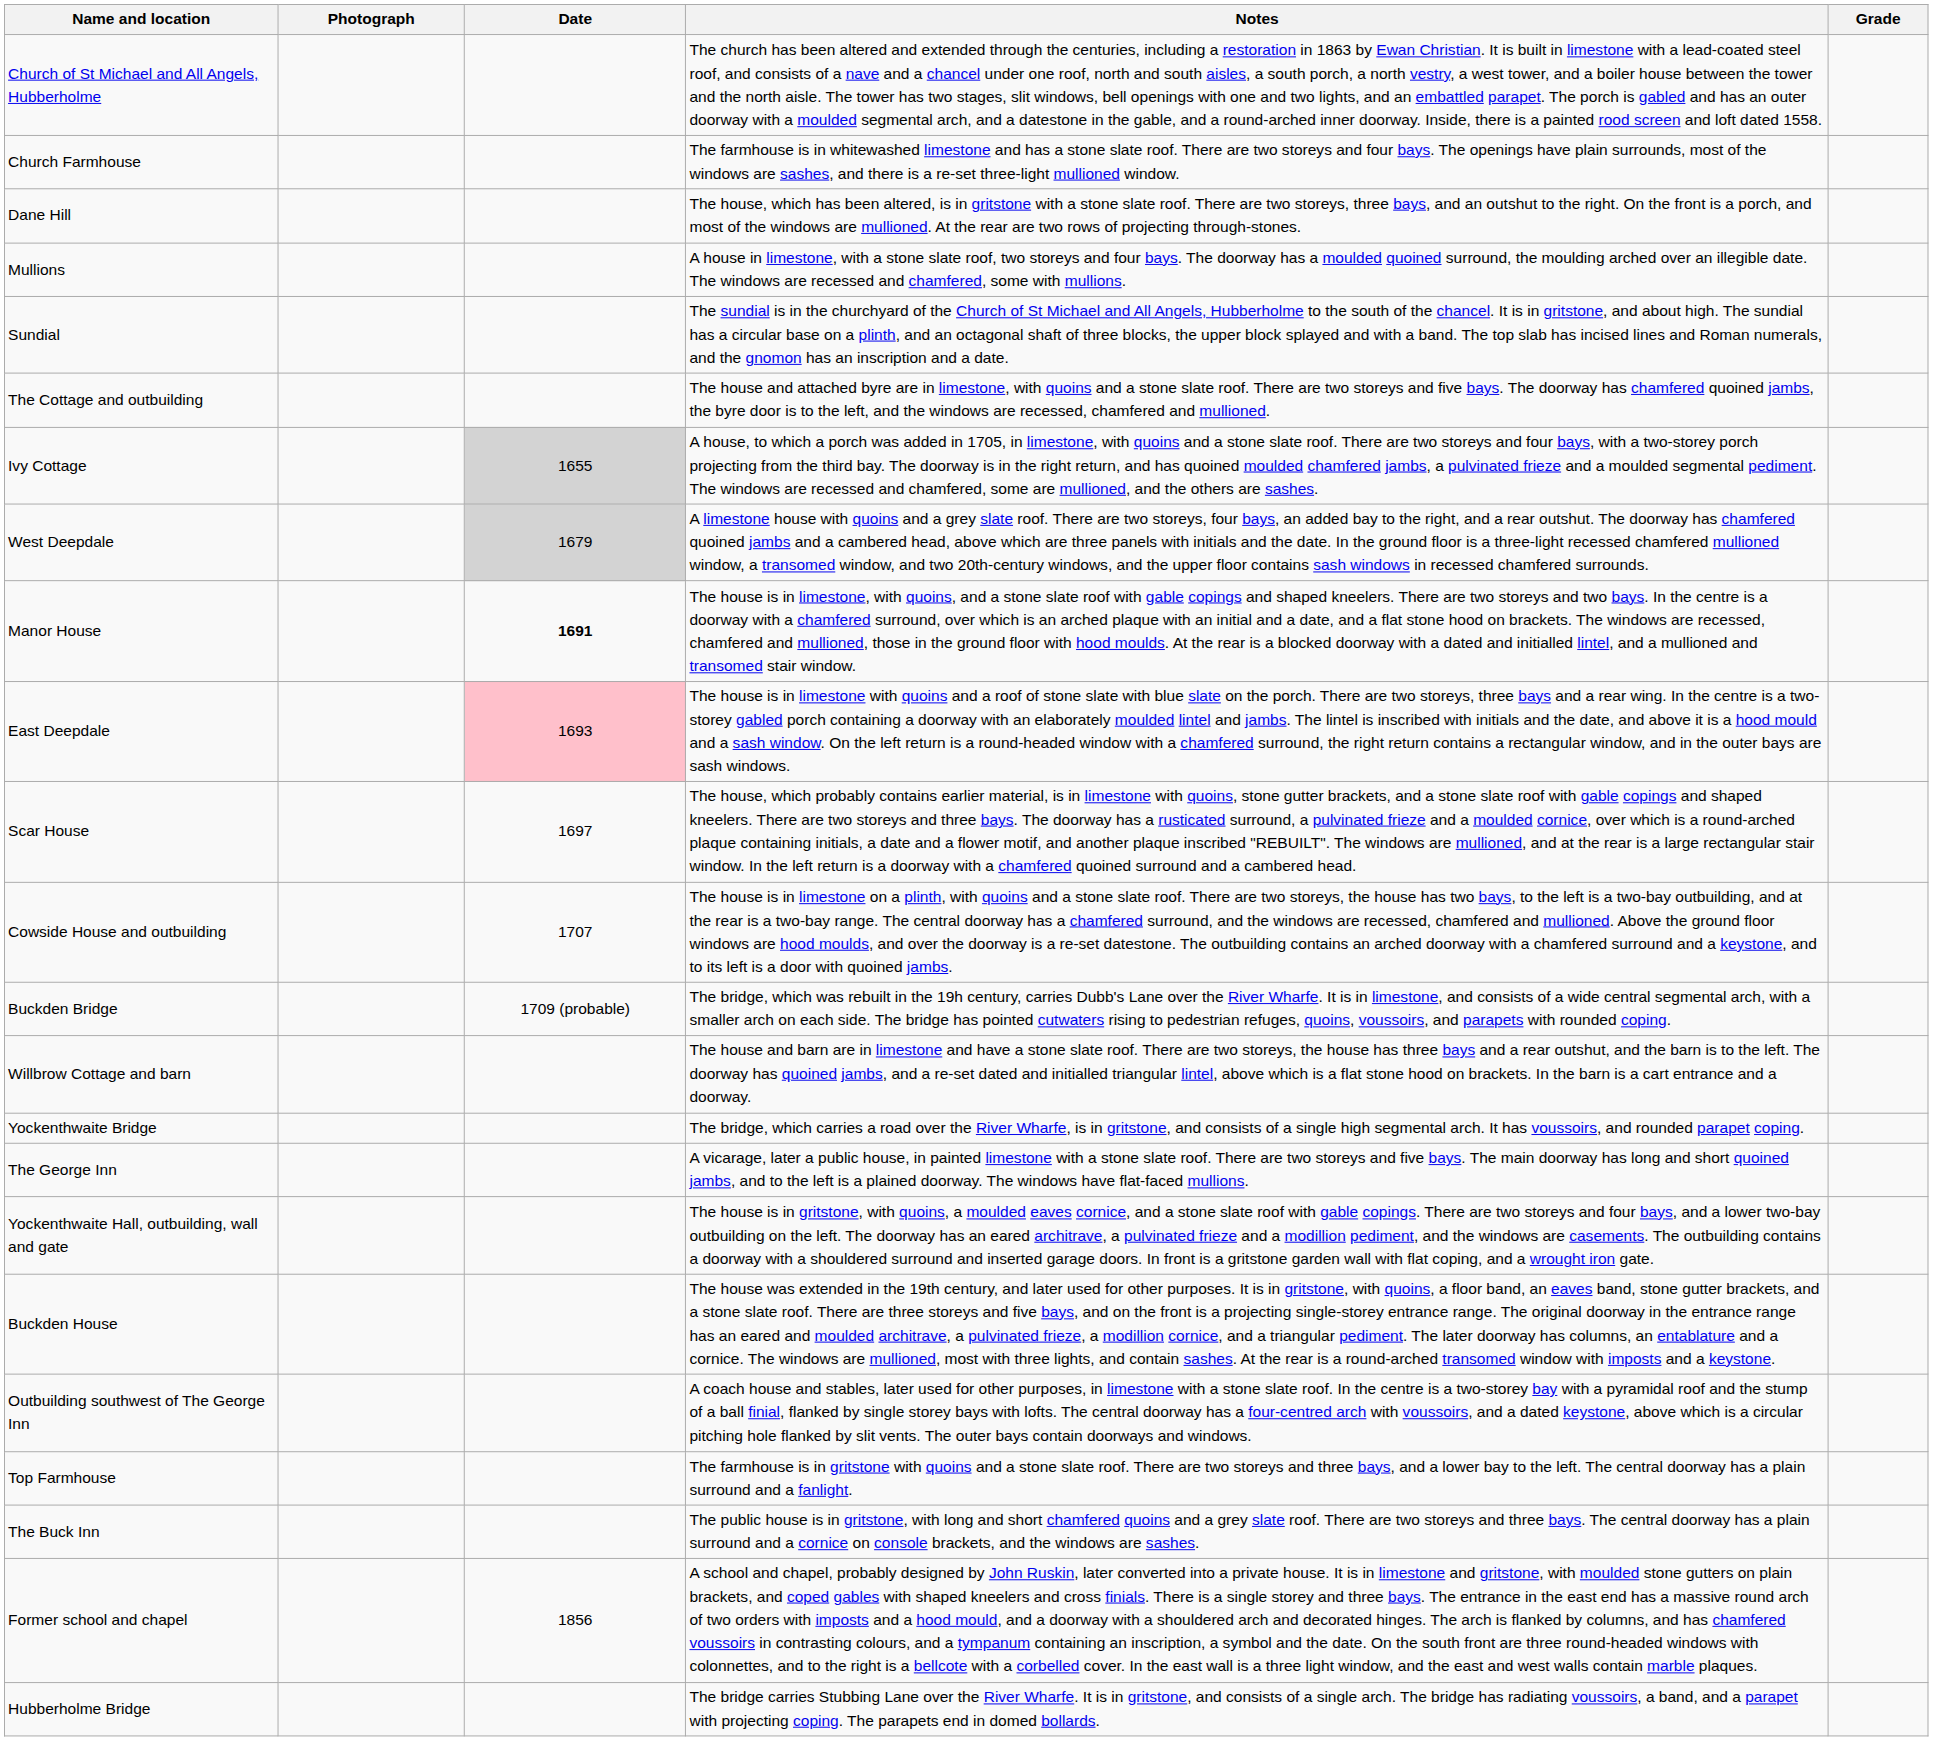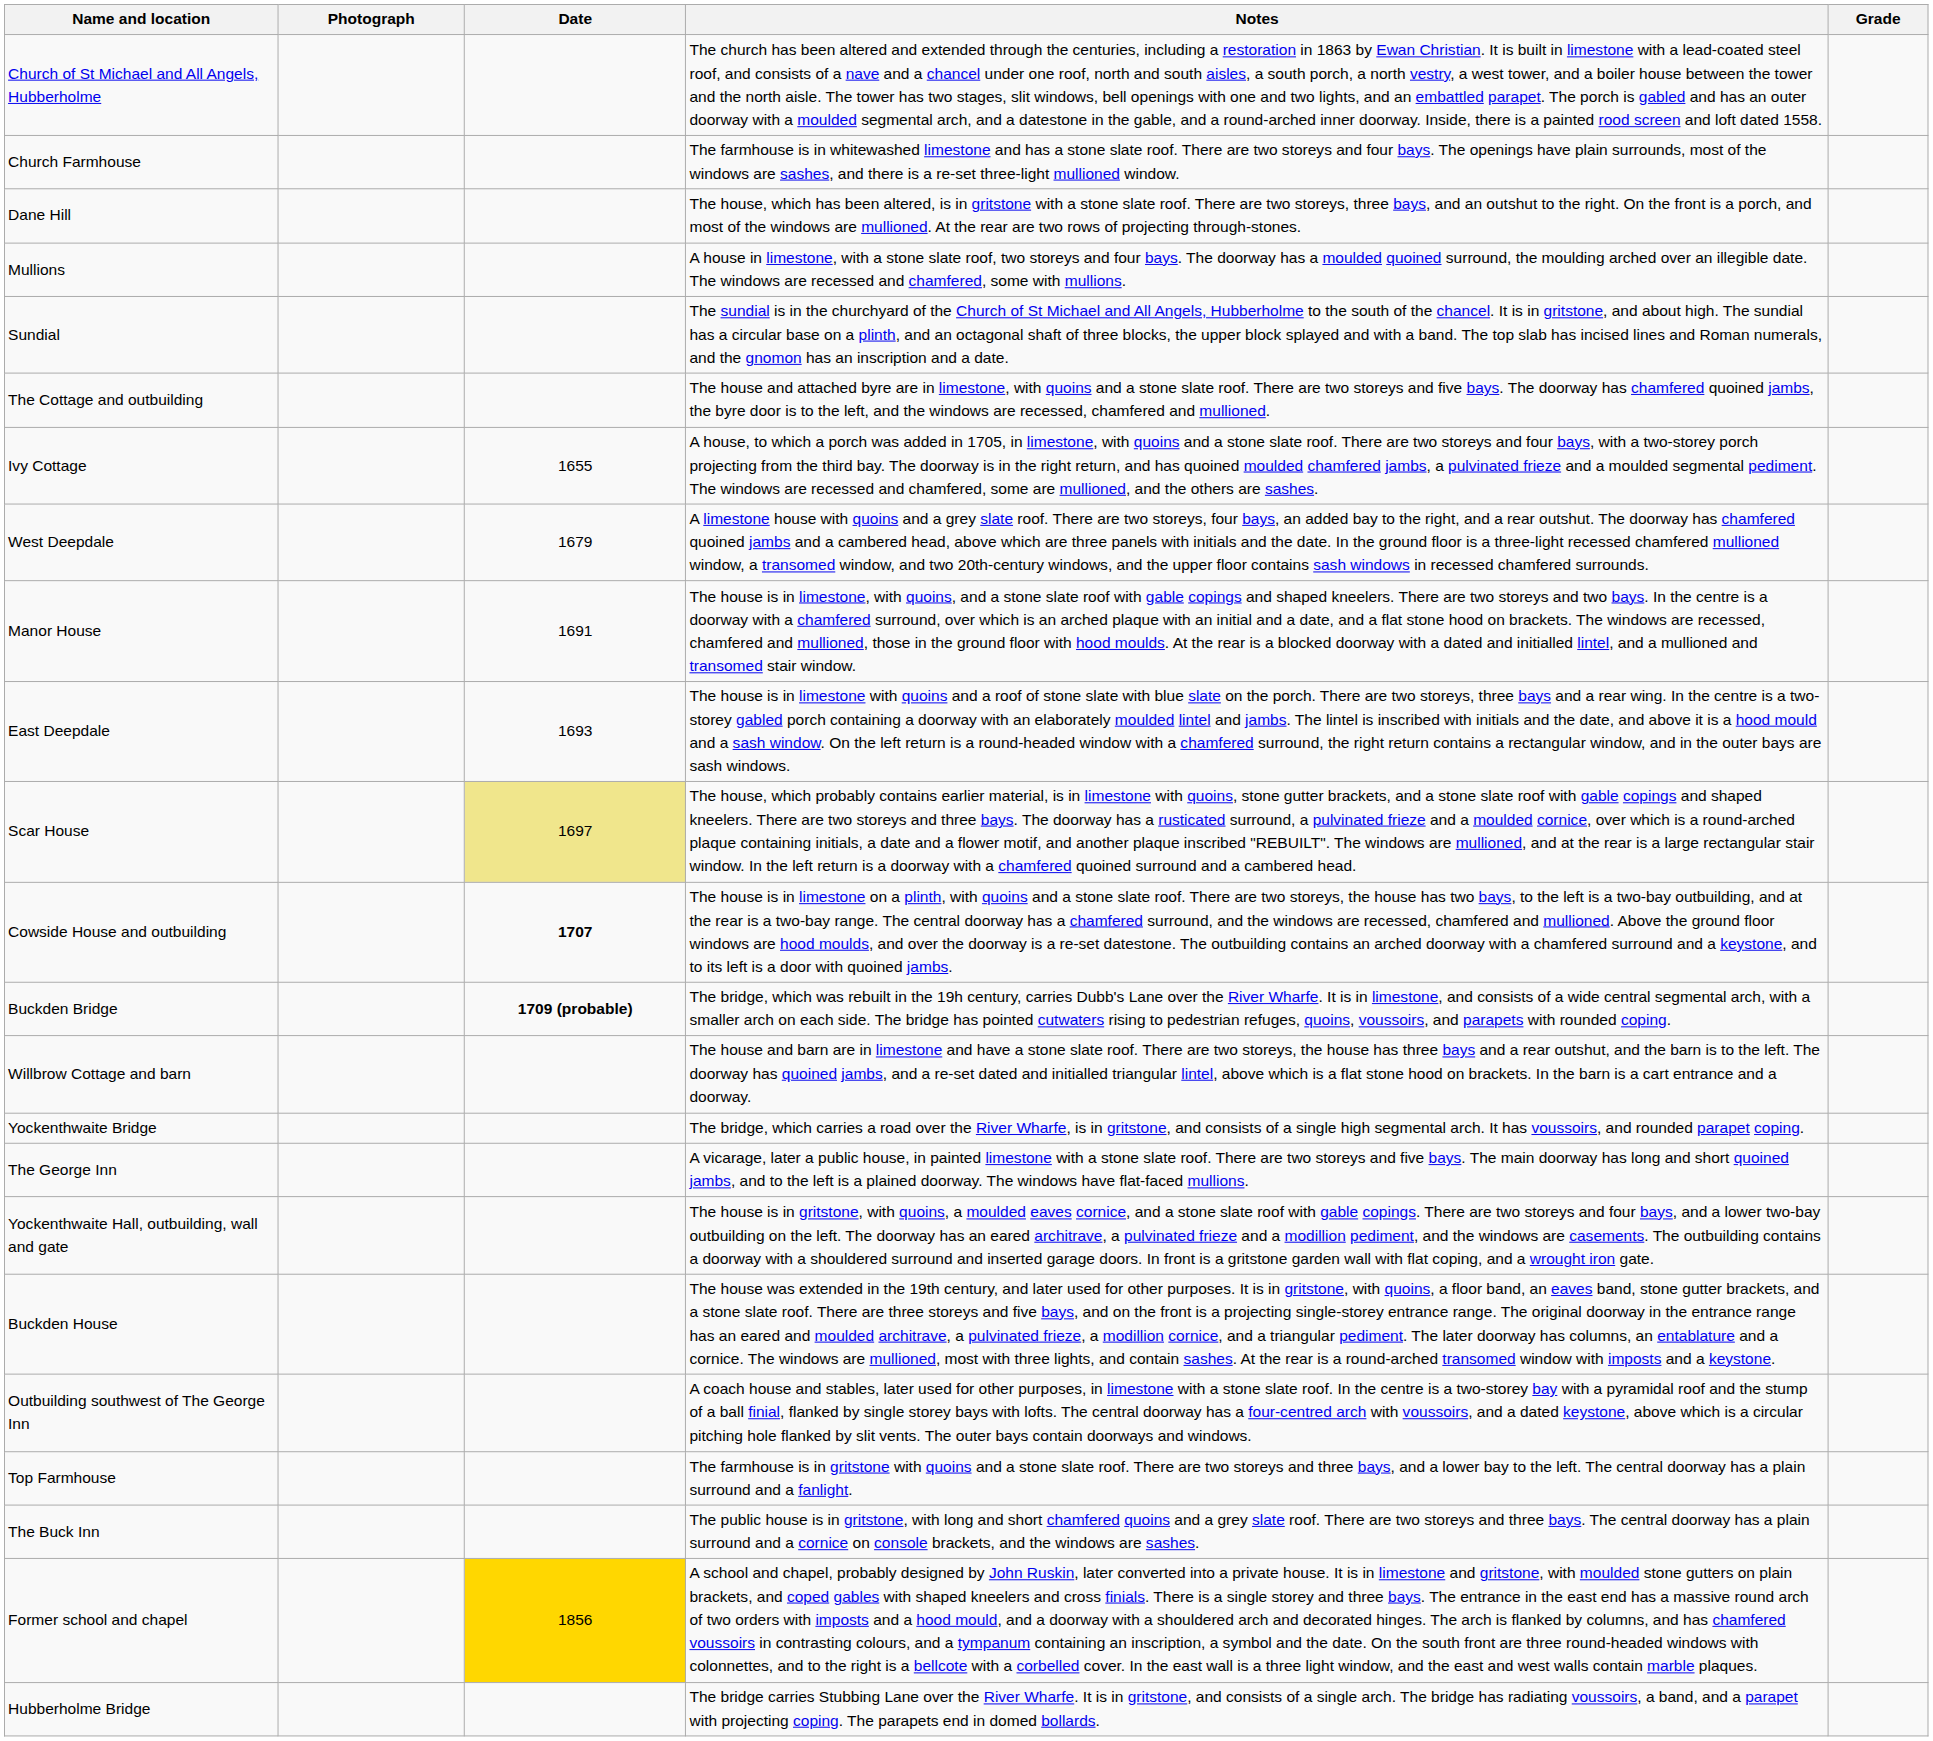(575, 465) lightgrey background -> (575, 465) no background
(575, 542) lightgrey background -> (575, 542) no background
(575, 631) bold -> (575, 631) normal
(575, 731) pink background -> (575, 731) no background
(575, 831) no background -> (575, 831) khaki background
(575, 932) normal -> (575, 932) bold
(575, 1008) normal -> (575, 1008) bold
(575, 1620) no background -> (575, 1620) gold background
